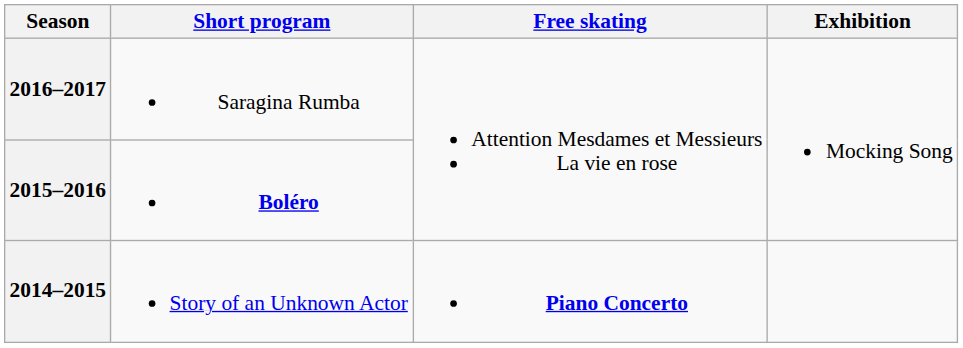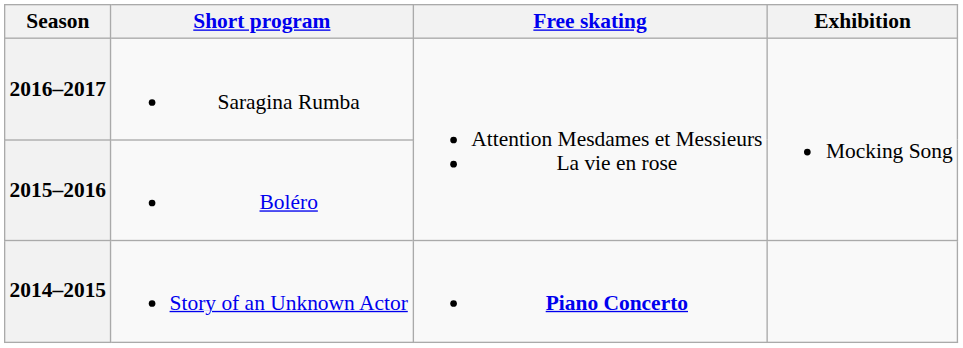(262, 202) bold -> (262, 202) normal
